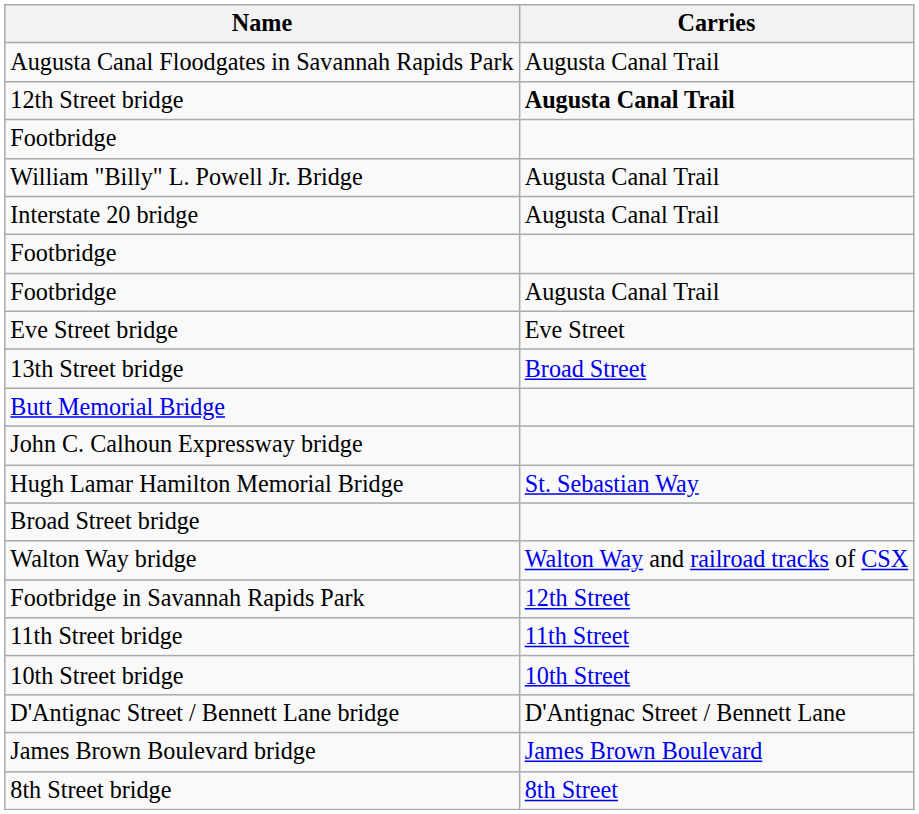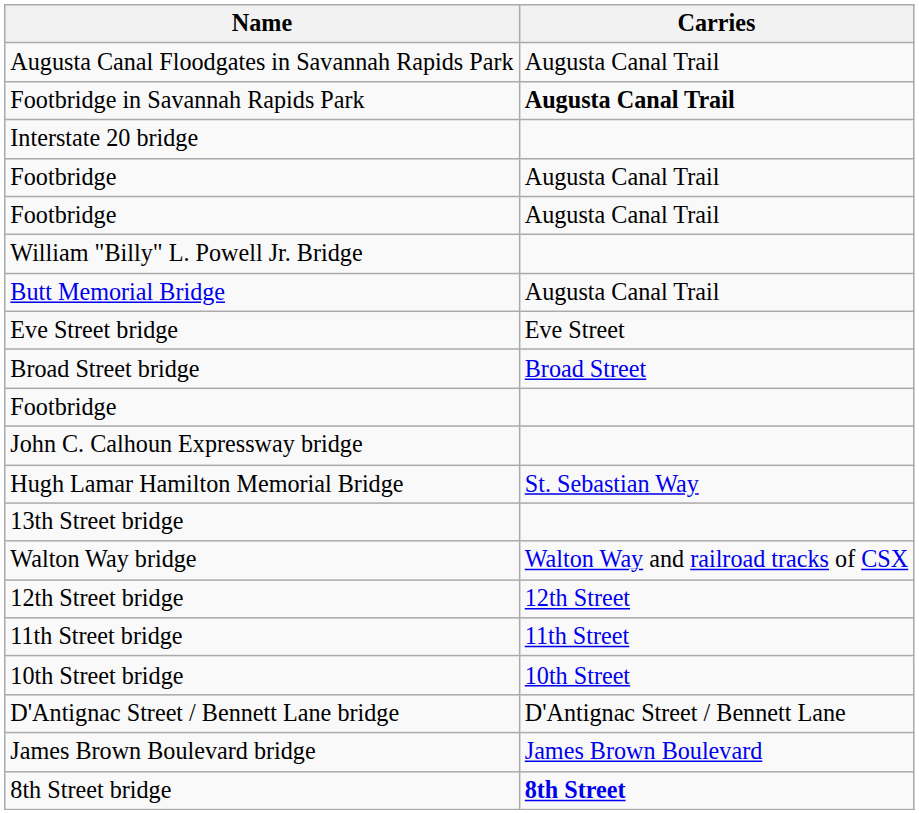(97, 100) 12th Street bridge -> (187, 100) Footbridge in Savannah Rapids Park
(63, 138) Footbridge -> (104, 138) Interstate 20 bridge
(186, 176) William "Billy" L. Powell Jr. Bridge -> (63, 176) Footbridge
(104, 215) Interstate 20 bridge -> (63, 215) Footbridge
(63, 253) Footbridge -> (186, 253) William "Billy" L. Powell Jr. Bridge
(63, 291) Footbridge -> (118, 291) Butt Memorial Bridge
(97, 368) 13th Street bridge -> (105, 368) Broad Street bridge
(118, 406) Butt Memorial Bridge -> (63, 406) Footbridge
(105, 521) Broad Street bridge -> (97, 521) 13th Street bridge
(187, 598) Footbridge in Savannah Rapids Park -> (97, 598) 12th Street bridge
(571, 789) normal -> (575, 789) bold
